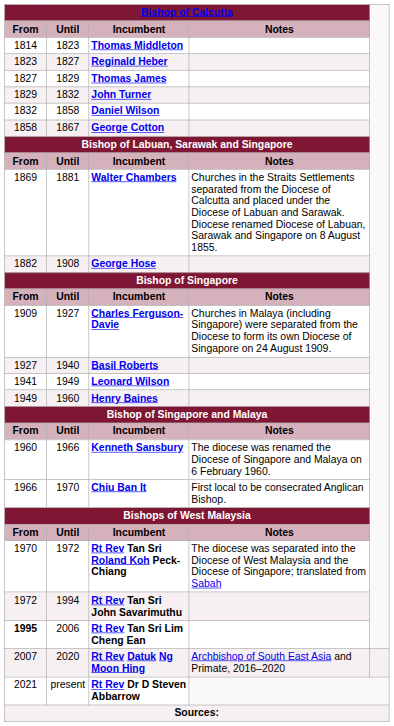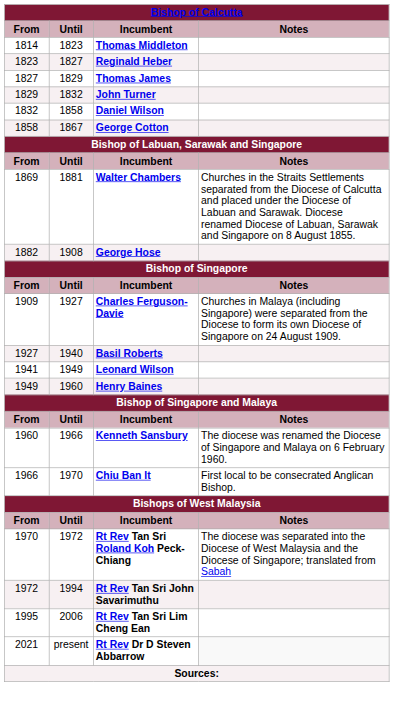(25, 628) bold -> (27, 617) normal
- row: (132, 662)
